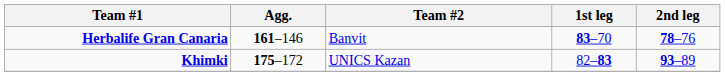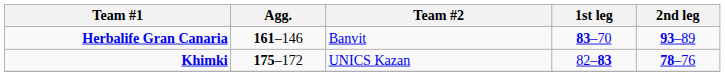(678, 37) 78–76 -> (678, 37) 93–89
(678, 60) 93–89 -> (678, 60) 78–76
